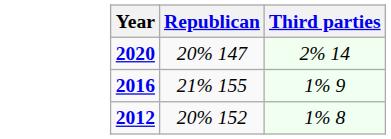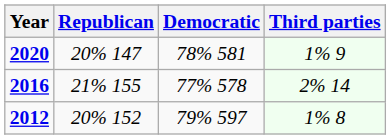+ column: (211, 21)
(325, 53) 2% 14 -> (325, 53) 1% 9
(325, 85) 1% 9 -> (325, 85) 2% 14
